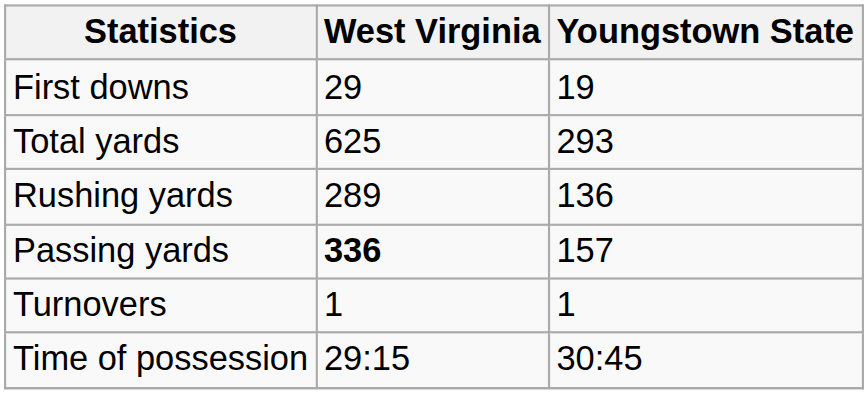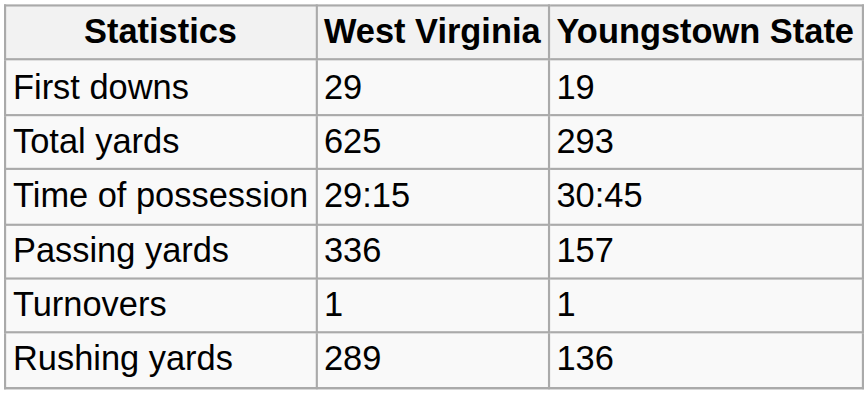rows swapped: (123, 195) <-> (161, 359)
(353, 250) bold -> (353, 250) normal
